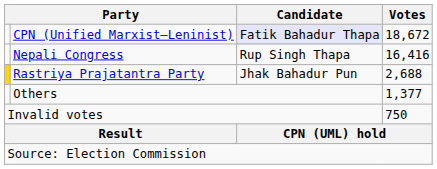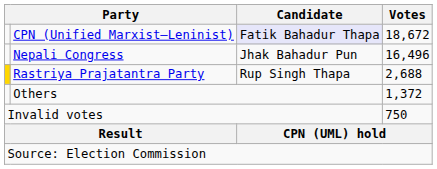(295, 54) Rup Singh Thapa -> (299, 54) Jhak Bahadur Pun
(407, 54) 16,416 -> (407, 54) 16,496
(299, 74) Jhak Bahadur Pun -> (295, 74) Rup Singh Thapa
(404, 94) 1,377 -> (404, 94) 1,372
